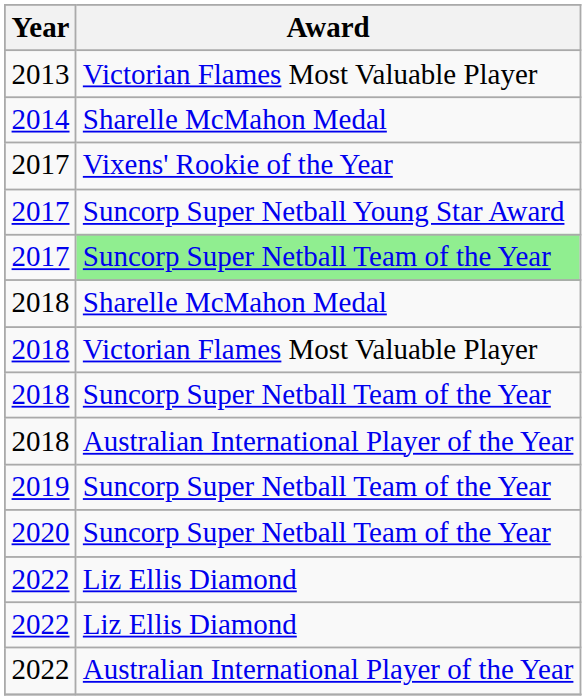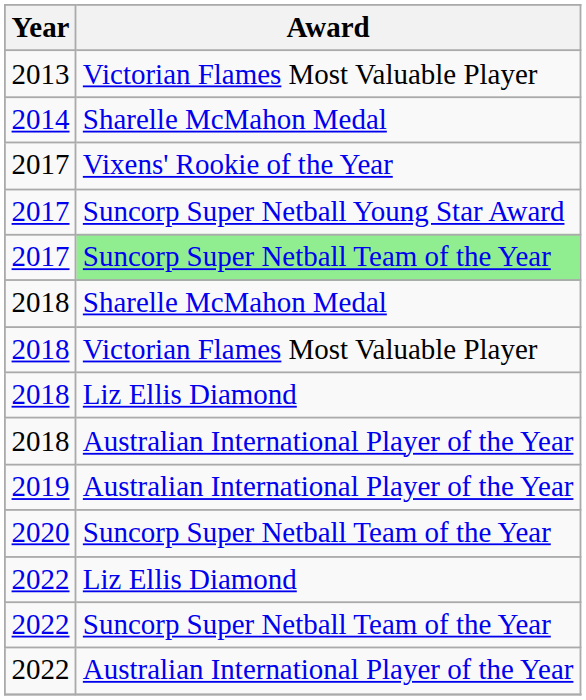(317, 394) Suncorp Super Netball Team of the Year -> (190, 394) Liz Ellis Diamond
(317, 486) Suncorp Super Netball Team of the Year -> (328, 486) Australian International Player of the Year
(190, 624) Liz Ellis Diamond -> (317, 624) Suncorp Super Netball Team of the Year
